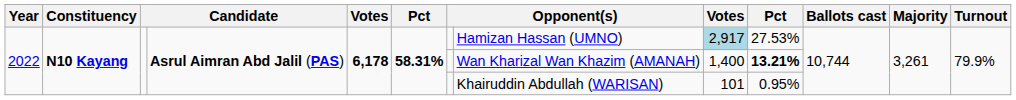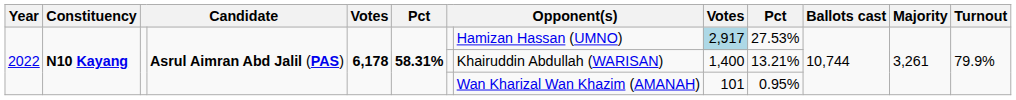(578, 61) Wan Kharizal Wan Khazim (AMANAH) -> (560, 61) Khairuddin Abdullah (WARISAN)
(775, 61) bold -> (775, 61) normal
(560, 84) Khairuddin Abdullah (WARISAN) -> (578, 84) Wan Kharizal Wan Khazim (AMANAH)
